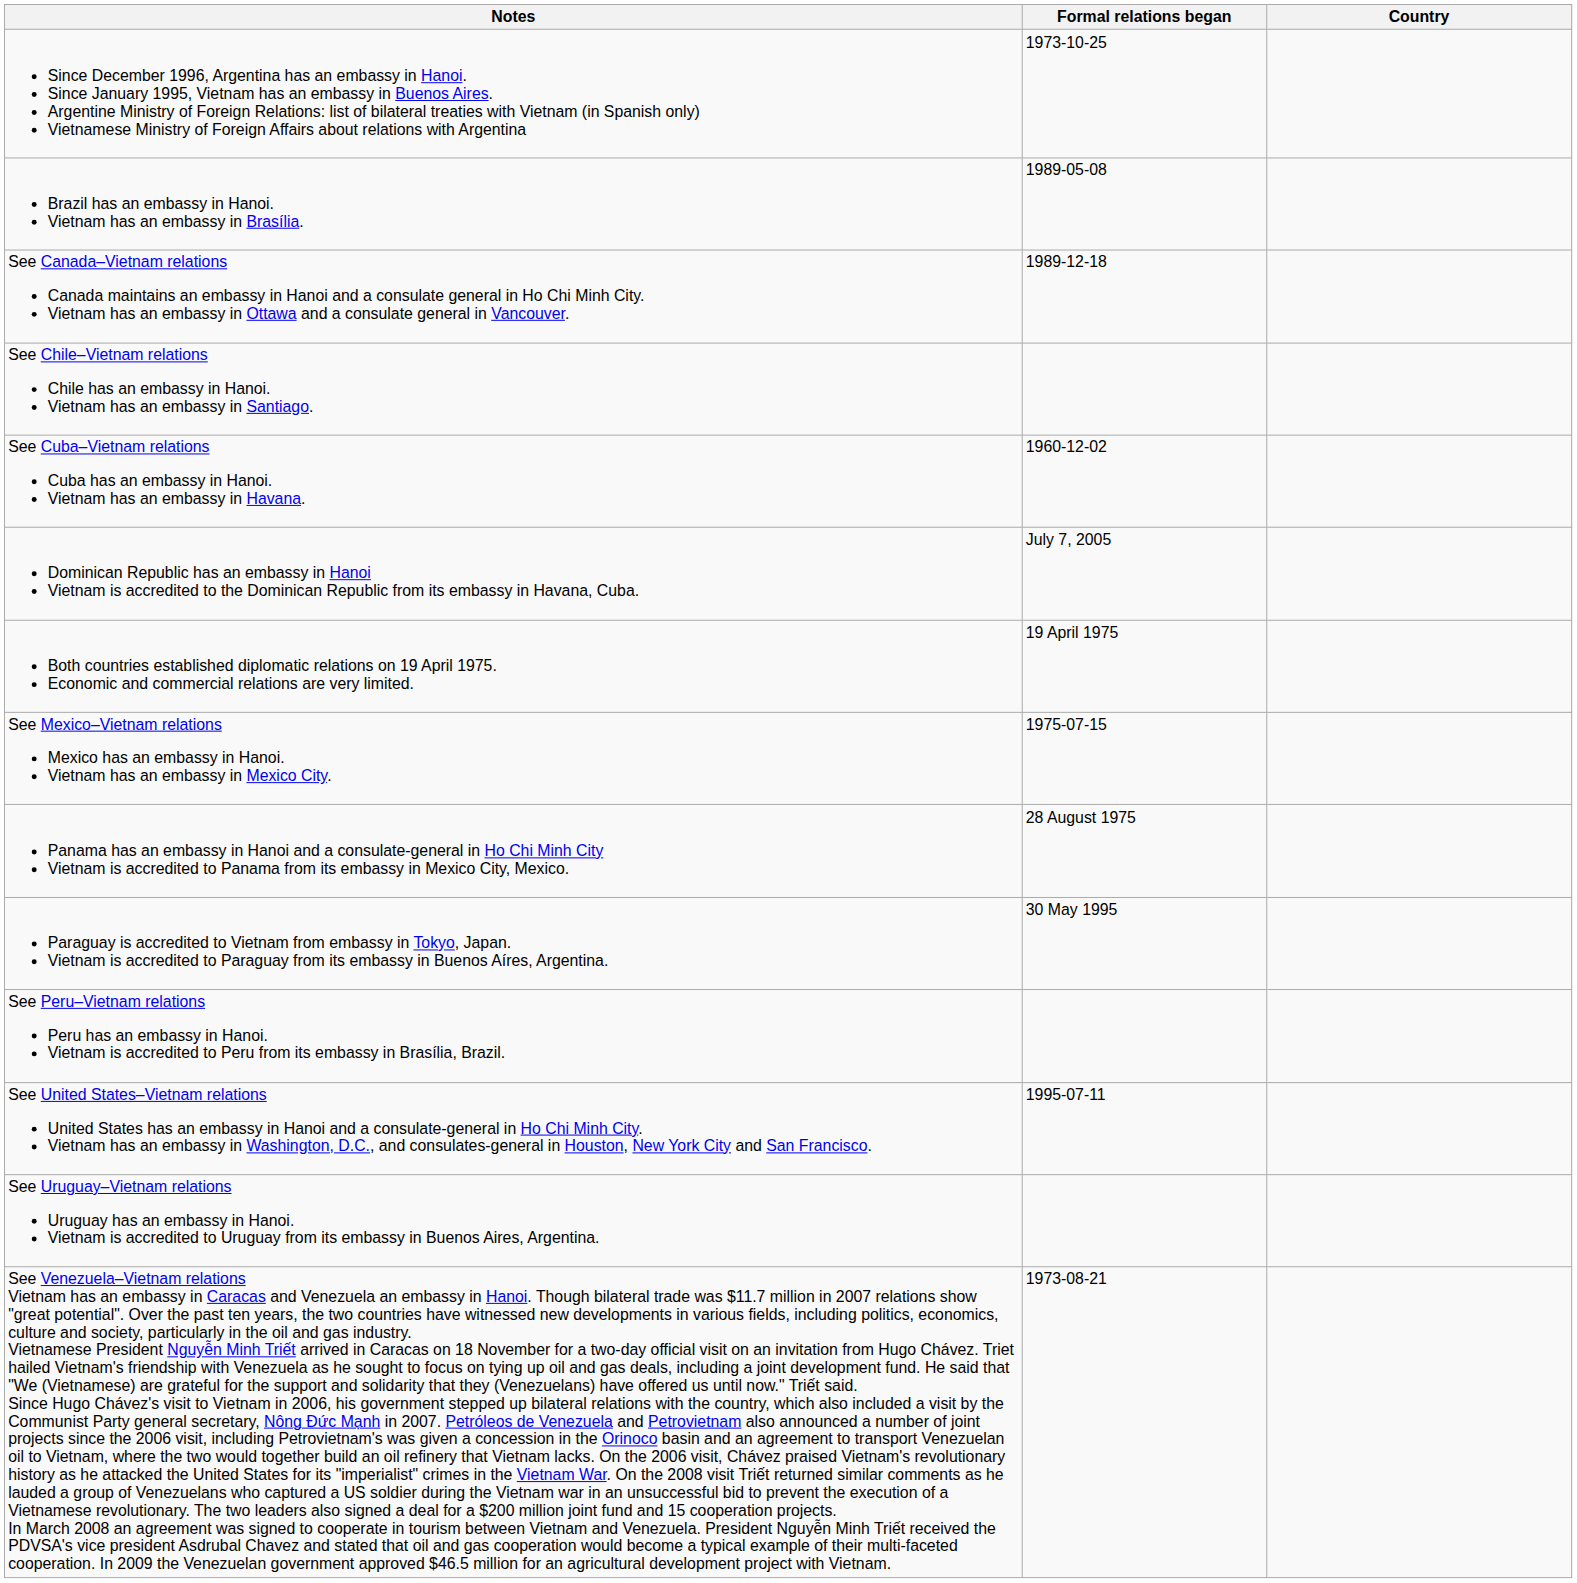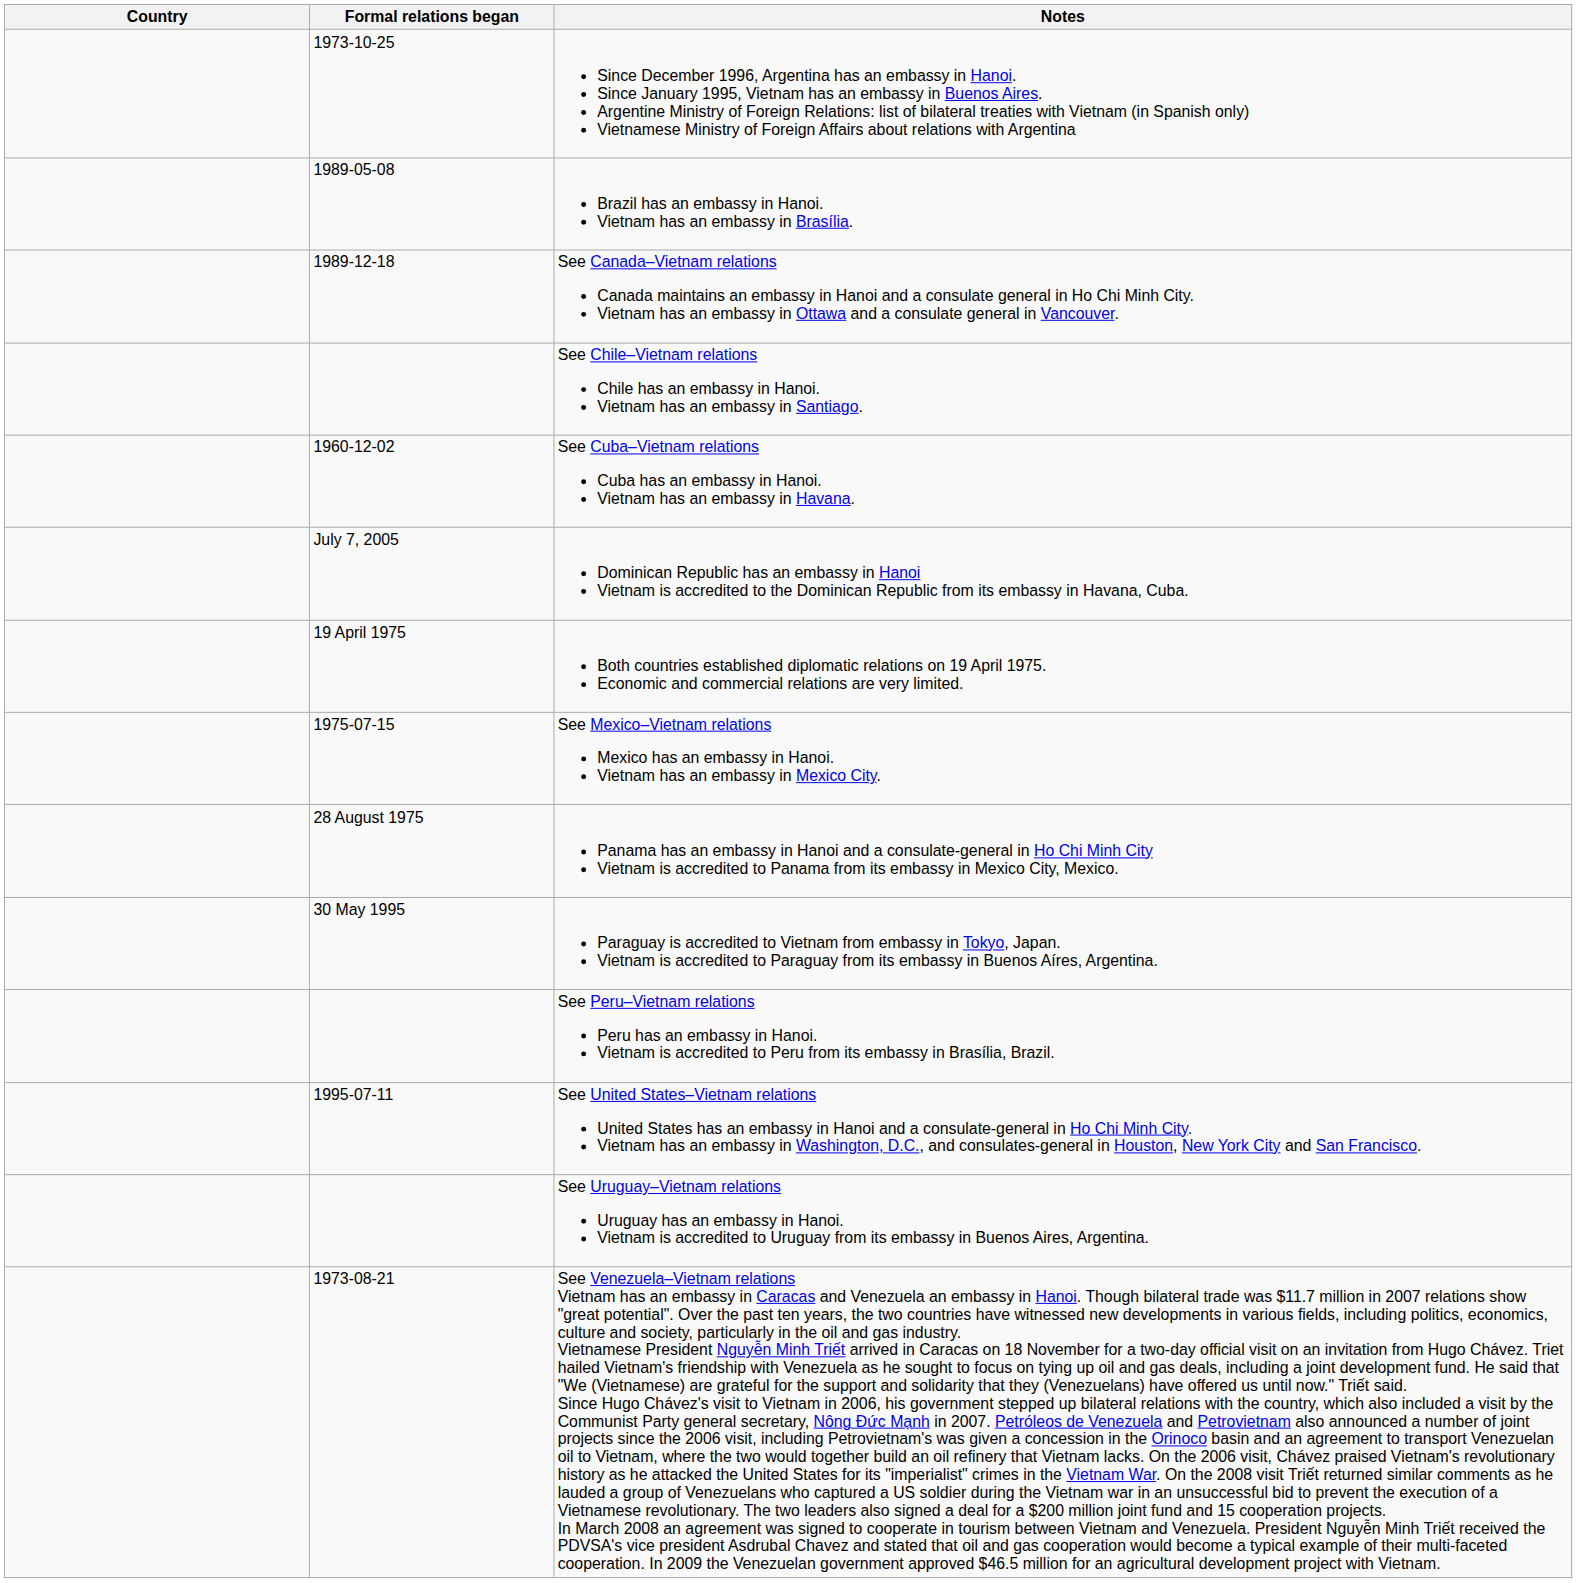columns swapped: (1419, 17) <-> (513, 17)
